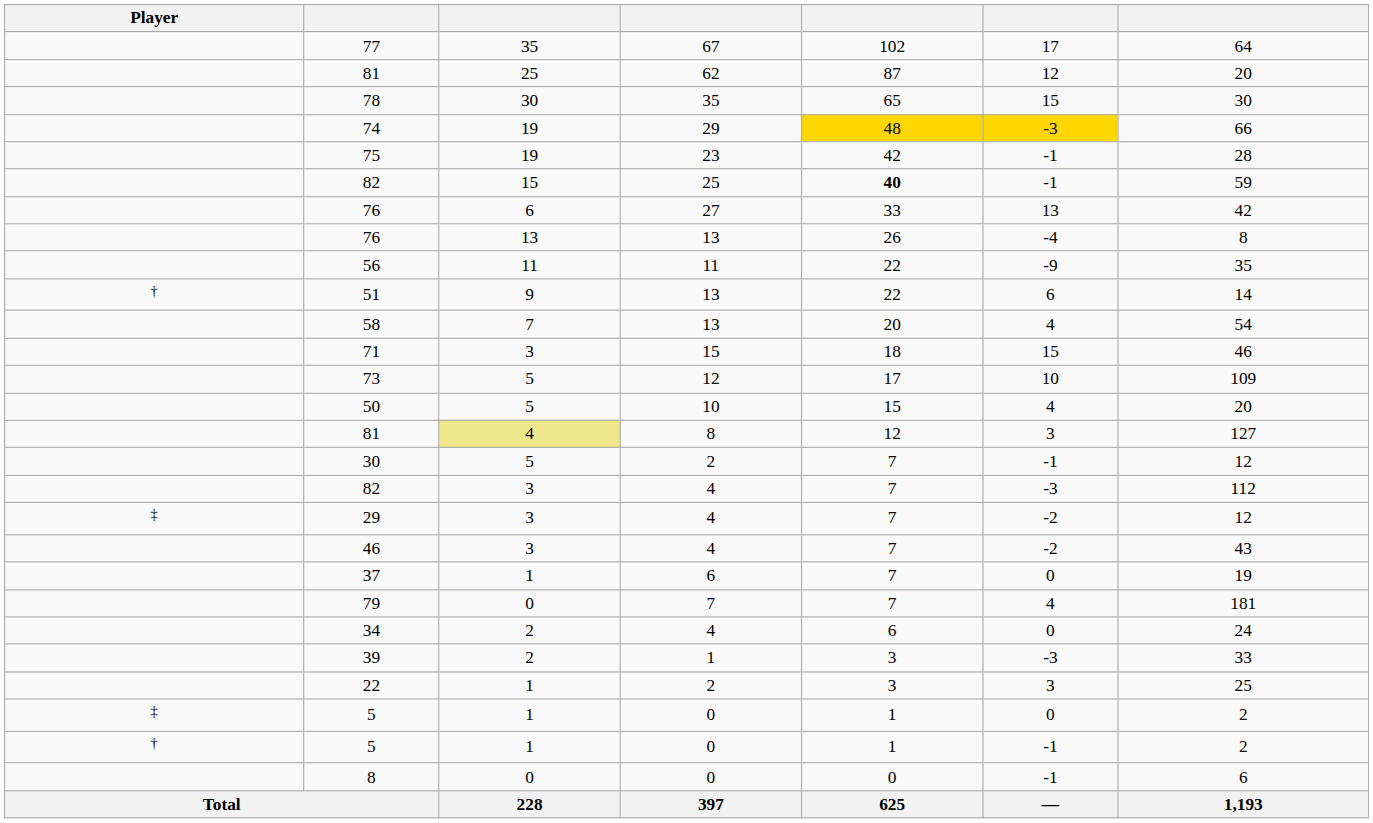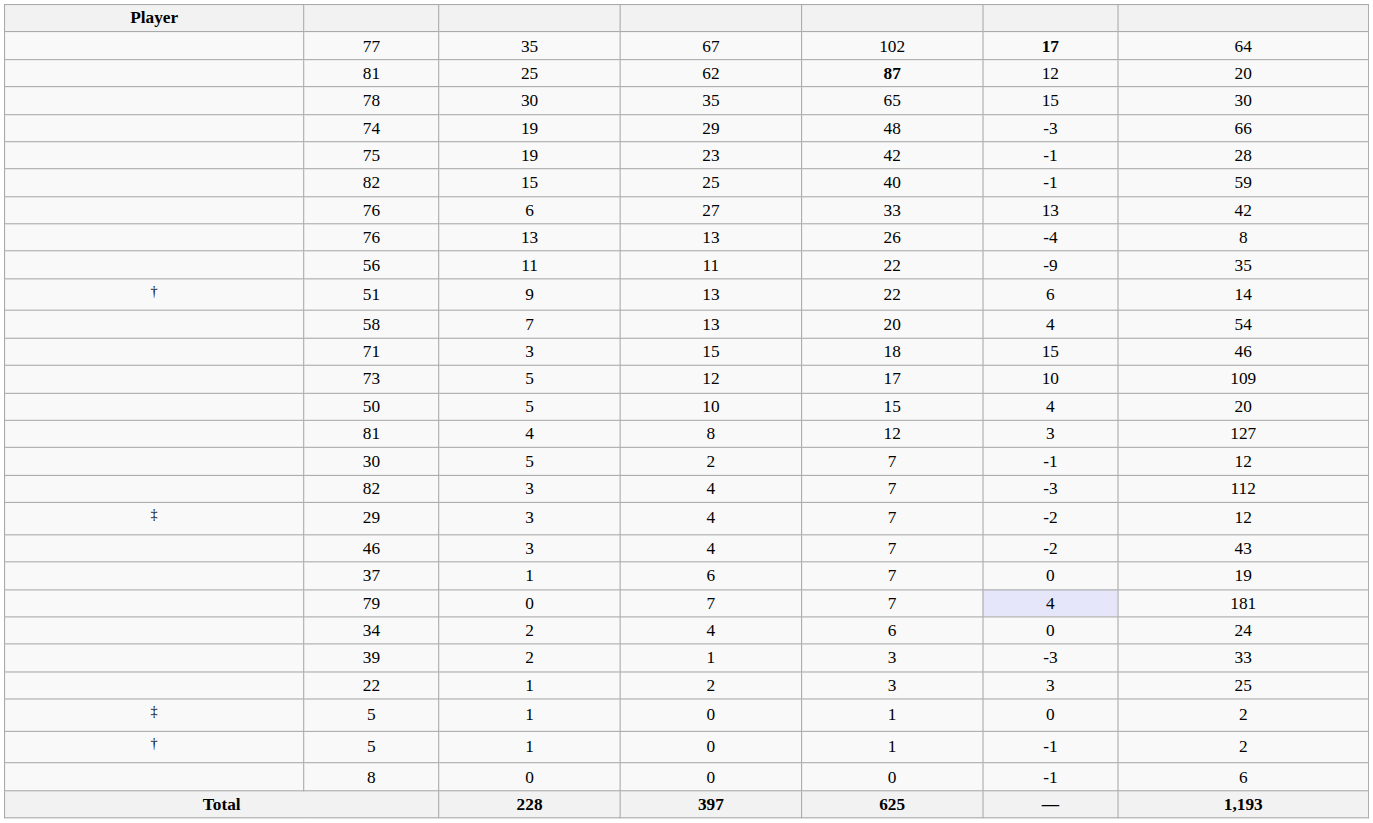(1050, 45) normal -> (1050, 45) bold
(892, 73) normal -> (892, 73) bold
(892, 127) gold background -> (892, 127) no background
(1050, 127) gold background -> (1050, 127) no background
(892, 182) bold -> (892, 182) normal
(530, 433) khaki background -> (530, 433) no background
(1050, 603) no background -> (1050, 603) lavender background
